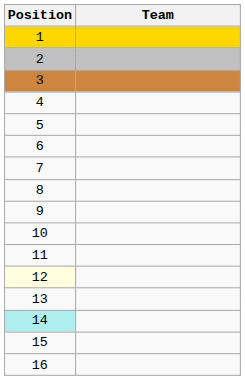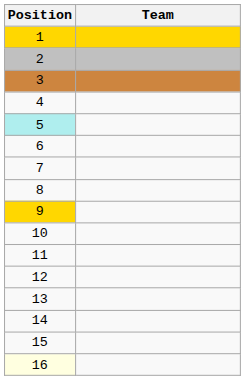(40, 125) no background -> (40, 125) paleturquoise background
(40, 212) no background -> (40, 212) gold background
(40, 277) lightyellow background -> (40, 277) no background
(40, 321) paleturquoise background -> (40, 321) no background
(40, 365) no background -> (40, 365) lightyellow background
